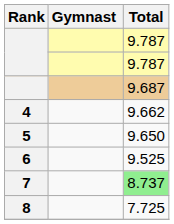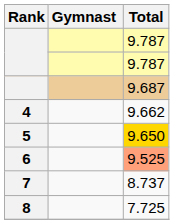(146, 136) no background -> (146, 136) gold background
(146, 160) no background -> (146, 160) lightsalmon background
(146, 183) lightgreen background -> (146, 183) no background
